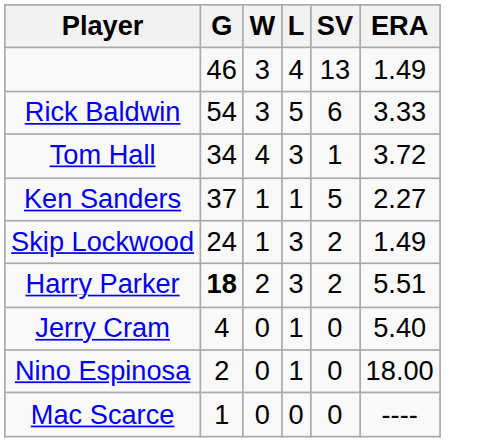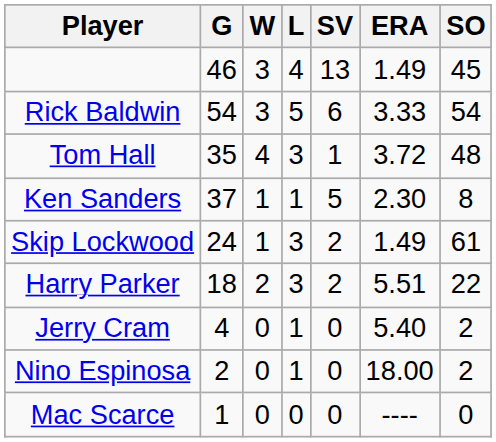+ column: (466, 26)
(222, 155) 34 -> (222, 155) 35
(400, 198) 2.27 -> (400, 198) 2.30
(222, 284) bold -> (222, 284) normal
